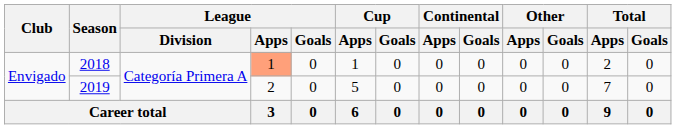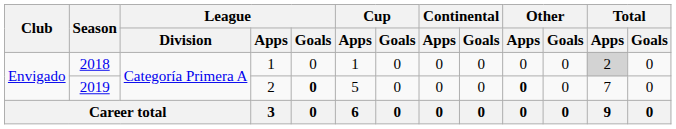(271, 64) lightsalmon background -> (271, 64) no background
(607, 64) no background -> (607, 64) lightgrey background
(313, 87) normal -> (313, 87) bold
(523, 87) normal -> (523, 87) bold
